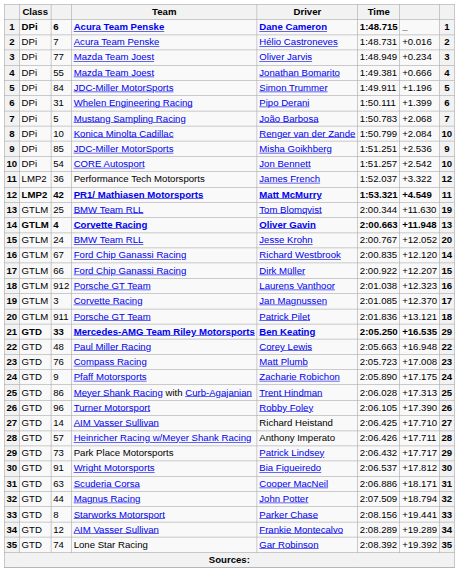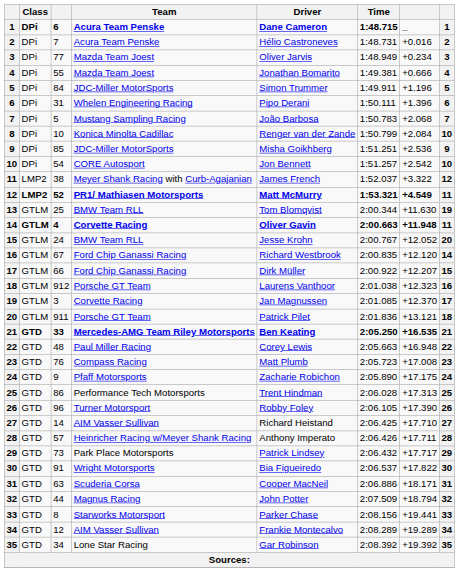(417, 103) +1.399 -> (417, 103) +1.396
(59, 179) 36 -> (59, 179) 38
(139, 179) Performance Tech Motorsports -> (163, 179) Meyer Shank Racing with Curb-Agajanian
(59, 194) 42 -> (59, 194) 52
(447, 225) 13 -> (447, 225) 11
(447, 331) 29 -> (447, 331) 21
(163, 392) Meyer Shank Racing with Curb-Agajanian -> (139, 392) Performance Tech Motorsports
(420, 468) +17.812 -> (420, 468) +17.822
(59, 544) 74 -> (59, 544) 34
